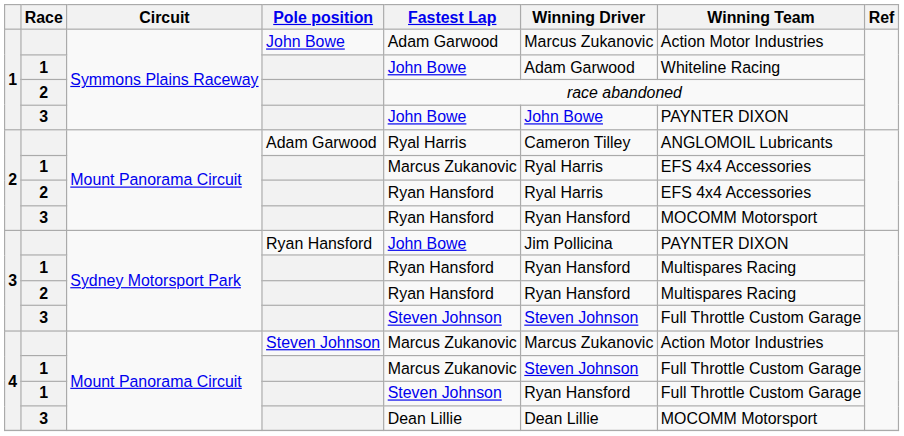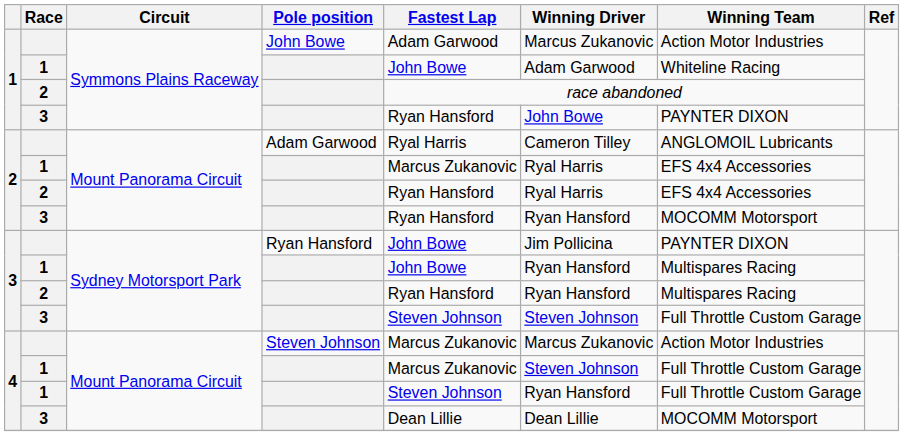(427, 117) John Bowe -> (441, 117) Ryan Hansford
(441, 268) Ryan Hansford -> (427, 268) John Bowe
